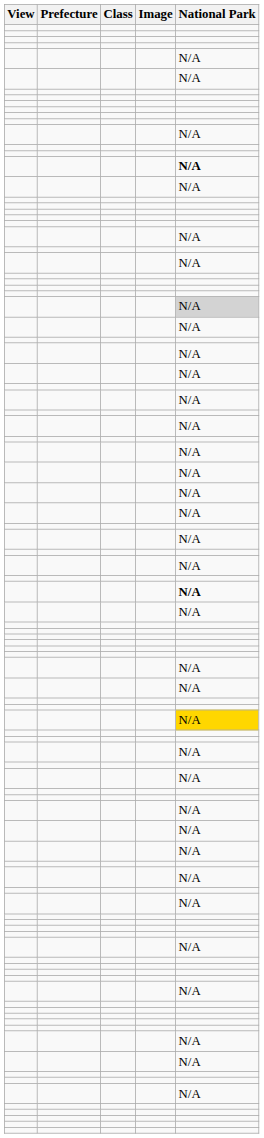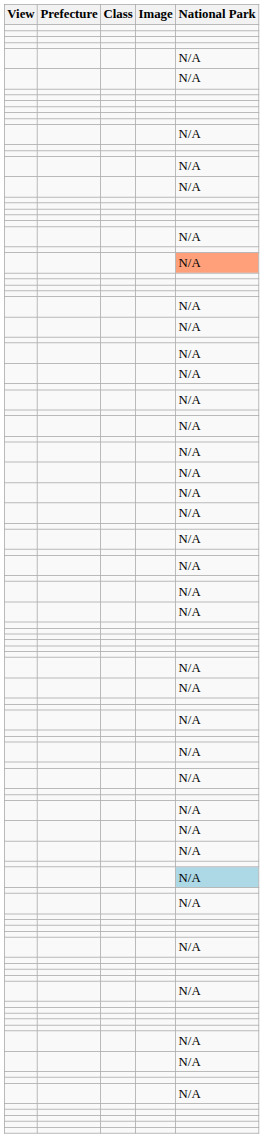(190, 166) bold -> (190, 166) normal
(190, 262) no background -> (190, 262) lightsalmon background
(190, 306) lightgrey background -> (190, 306) no background
(190, 591) bold -> (190, 591) normal
(190, 720) gold background -> (190, 720) no background
(190, 877) no background -> (190, 877) lightblue background
